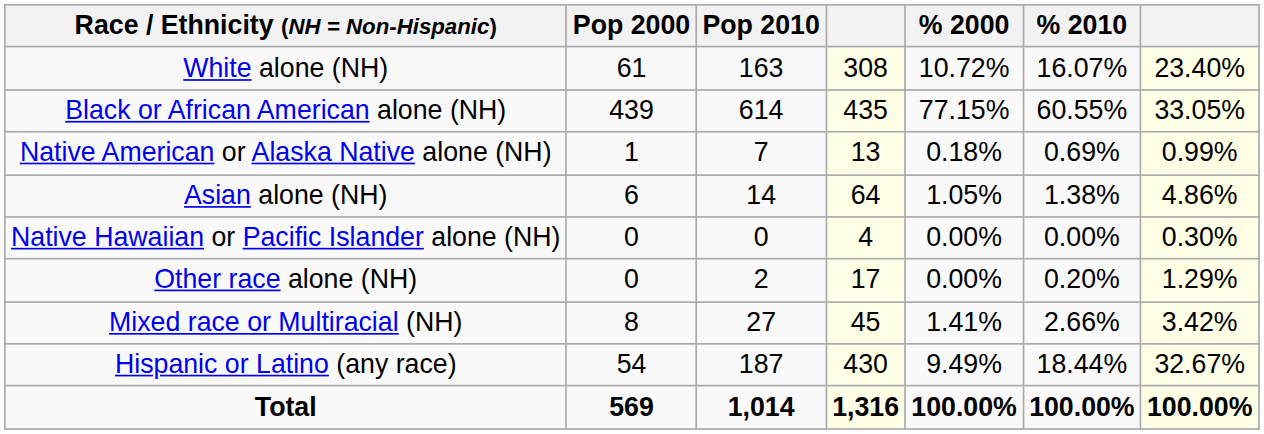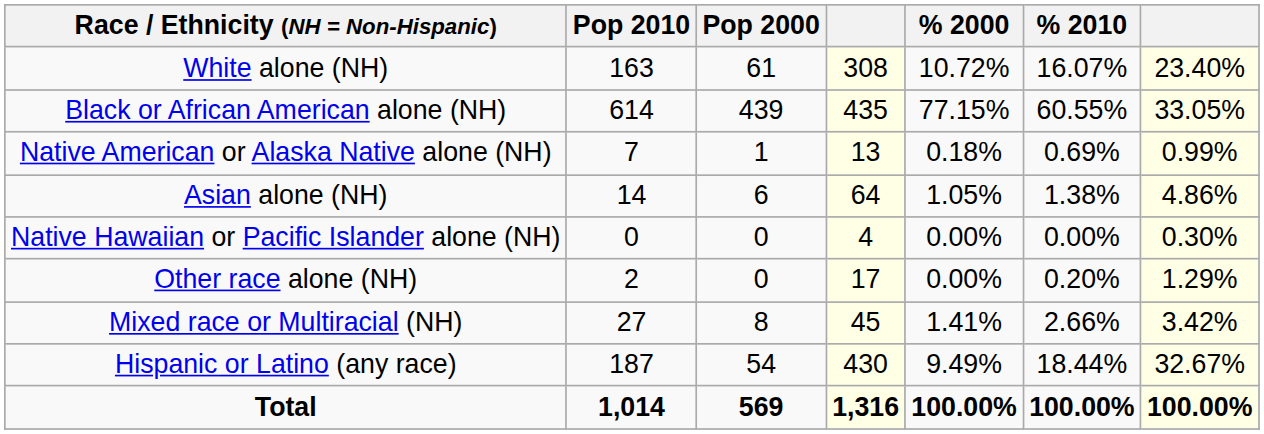columns swapped: (631, 25) <-> (761, 25)
